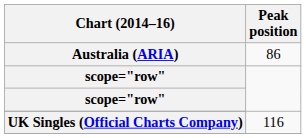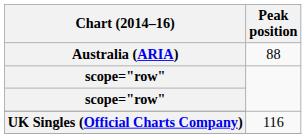(273, 54) 86 -> (273, 54) 88
